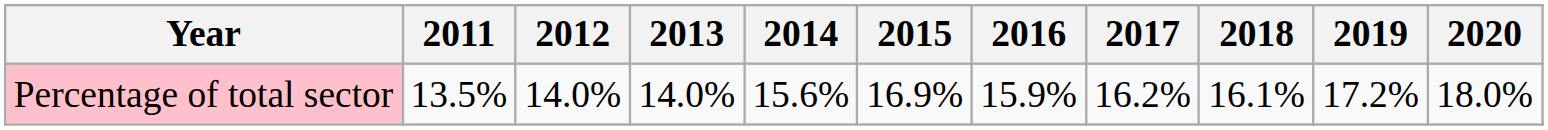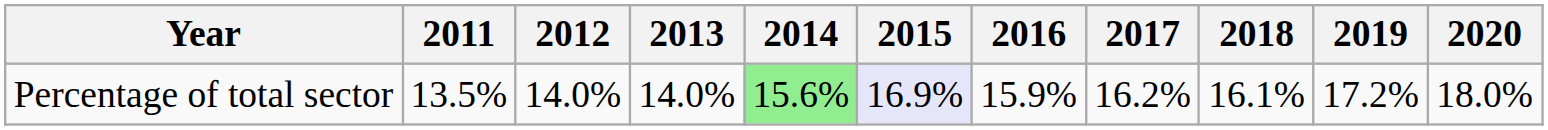(204, 93) pink background -> (204, 93) no background
(801, 93) no background -> (801, 93) lightgreen background
(915, 93) no background -> (915, 93) lavender background
